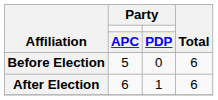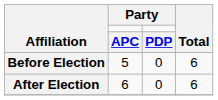(159, 84) 1 -> (159, 84) 0
